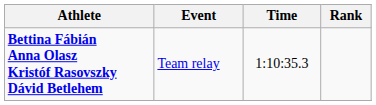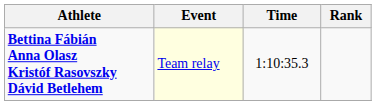(189, 64) no background -> (189, 64) lightyellow background
